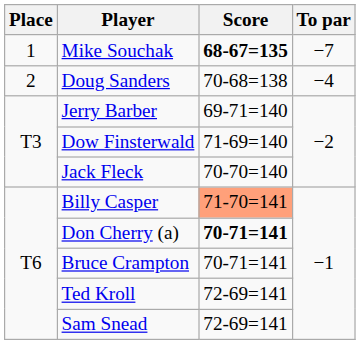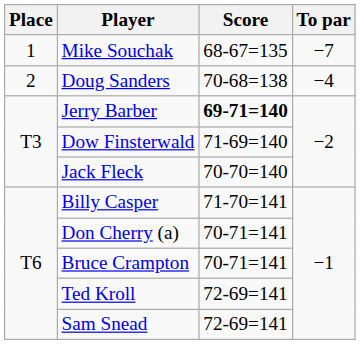(245, 50) bold -> (245, 50) normal
(245, 111) normal -> (245, 111) bold
(245, 202) lightsalmon background -> (245, 202) no background
(245, 232) bold -> (245, 232) normal
